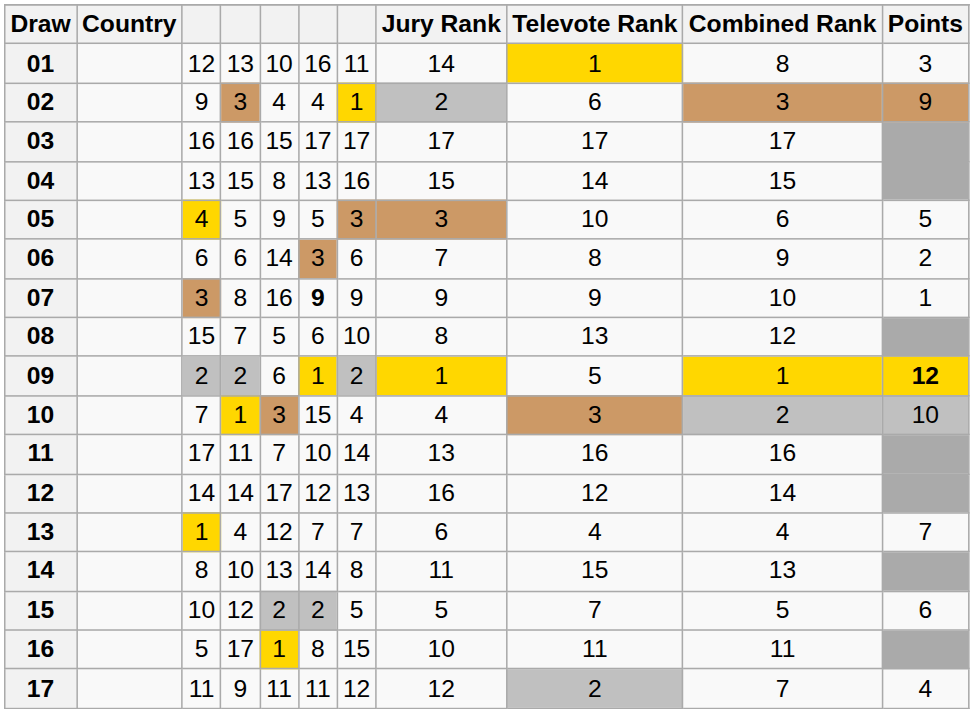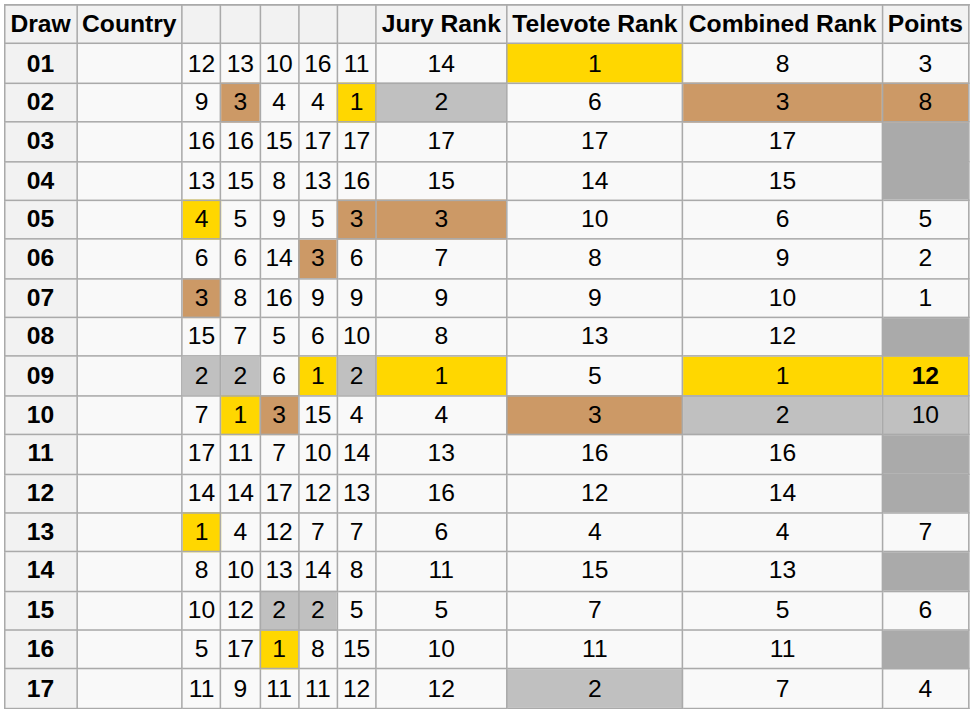(925, 102) 9 -> (925, 102) 8
(318, 297) bold -> (318, 297) normal
